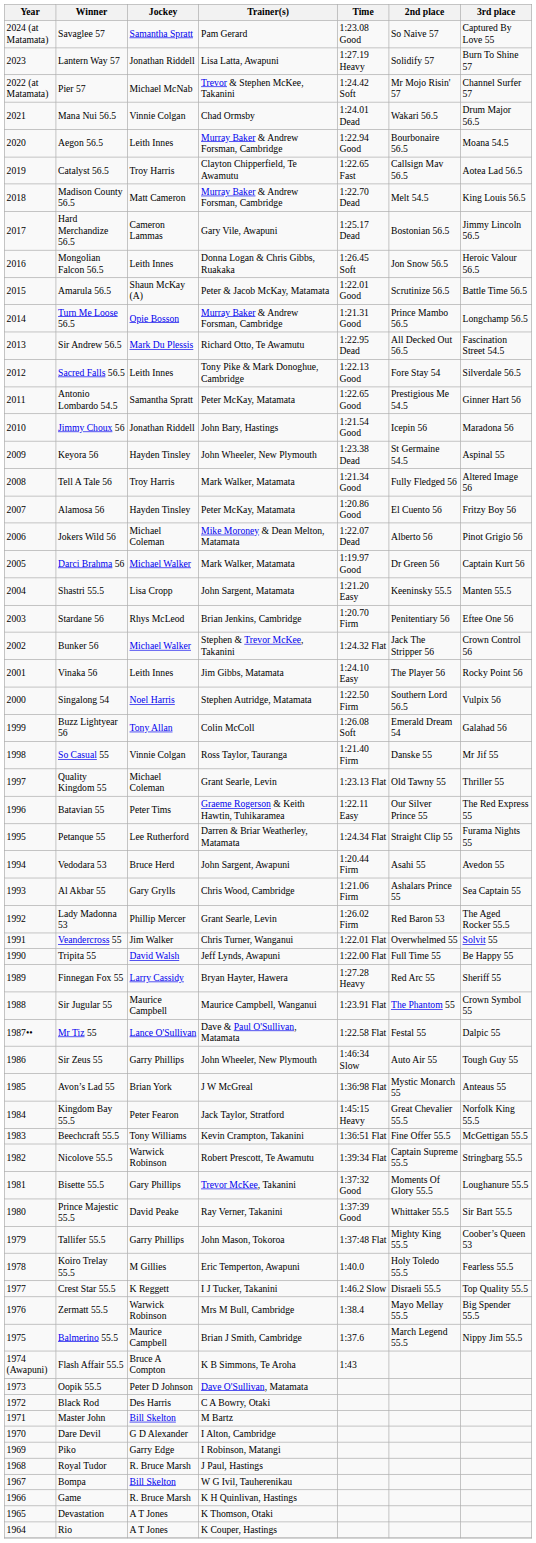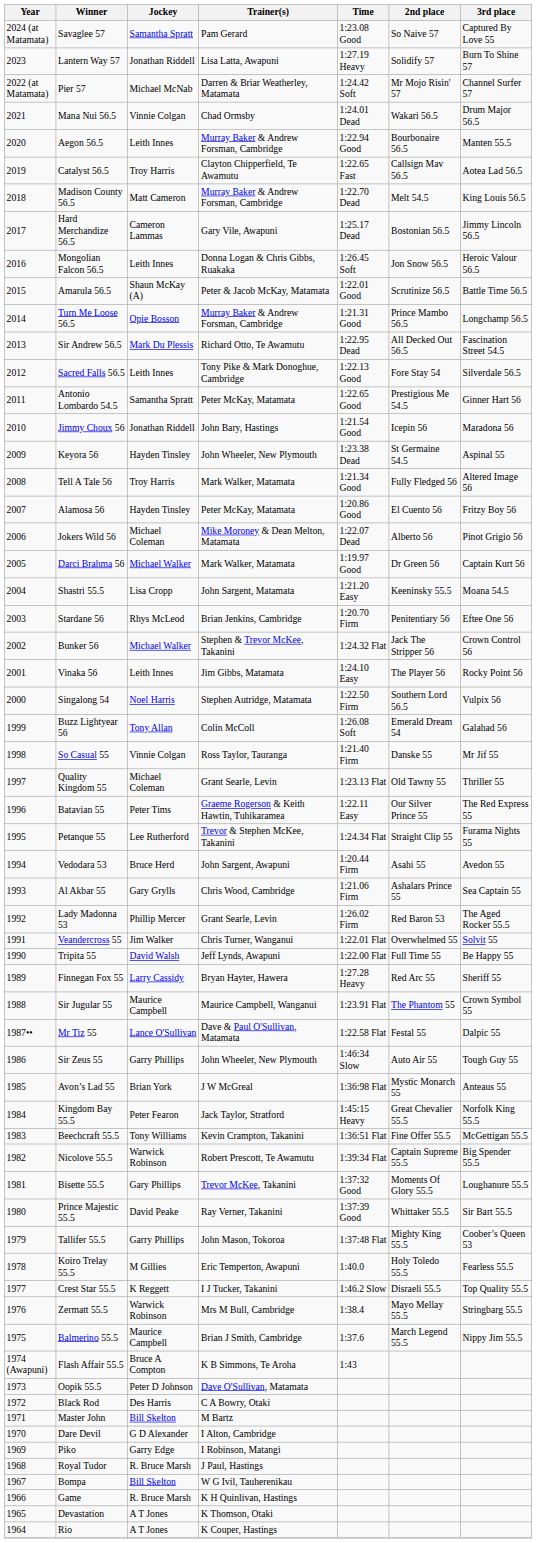(252, 89) Trevor & Stephen McKee, Takanini -> (254, 89) Darren & Briar Weatherley, Matamata
(486, 143) Moana 54.5 -> (487, 143) Manten 55.5
(487, 591) Manten 55.5 -> (486, 591) Moana 54.5
(254, 837) Darren & Briar Weatherley, Matamata -> (252, 837) Trevor & Stephen McKee, Takanini
(492, 1158) Stringbarg 55.5 -> (486, 1158) Big Spender 55.5
(486, 1310) Big Spender 55.5 -> (492, 1310) Stringbarg 55.5
